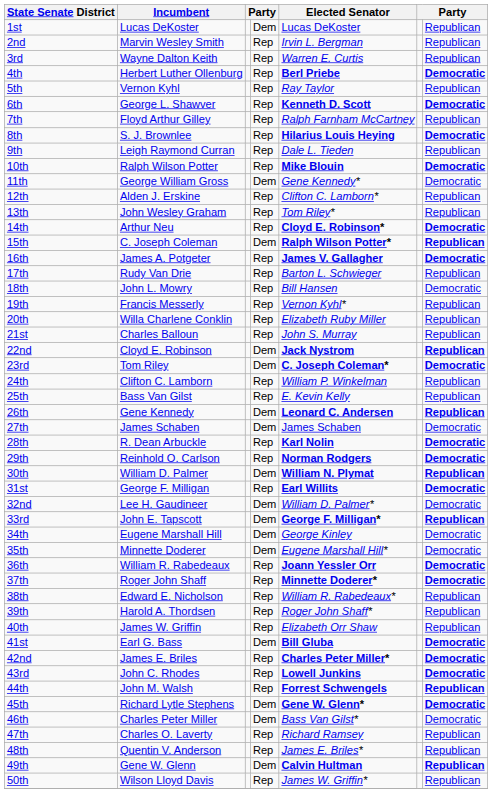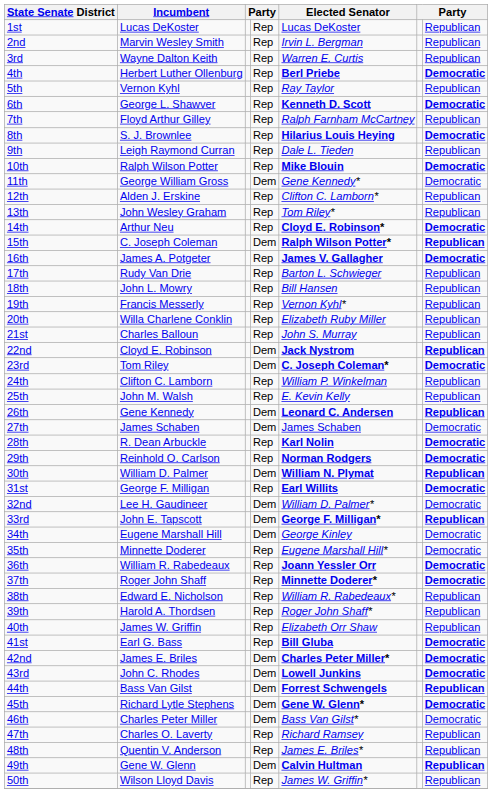(265, 27) Dem -> (263, 27) Rep
(453, 289) Democratic -> (453, 289) Republican
(156, 396) Bass Van Gilst -> (156, 396) John M. Walsh
(265, 550) Dem -> (263, 550) Rep
(265, 642) Dem -> (263, 642) Rep
(263, 658) Rep -> (265, 658) Dem
(263, 673) Rep -> (265, 673) Dem
(156, 688) John M. Walsh -> (156, 688) Bass Van Gilst
(263, 688) Rep -> (265, 688) Dem
